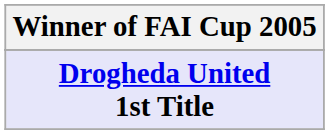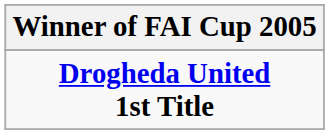(165, 89) lavender background -> (165, 89) no background
